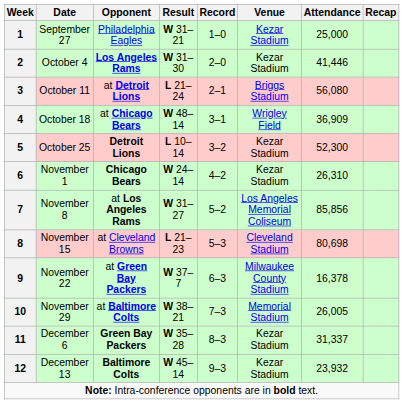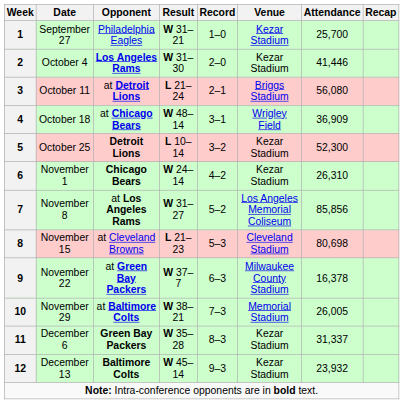(332, 35) 25,000 -> (332, 35) 25,700
